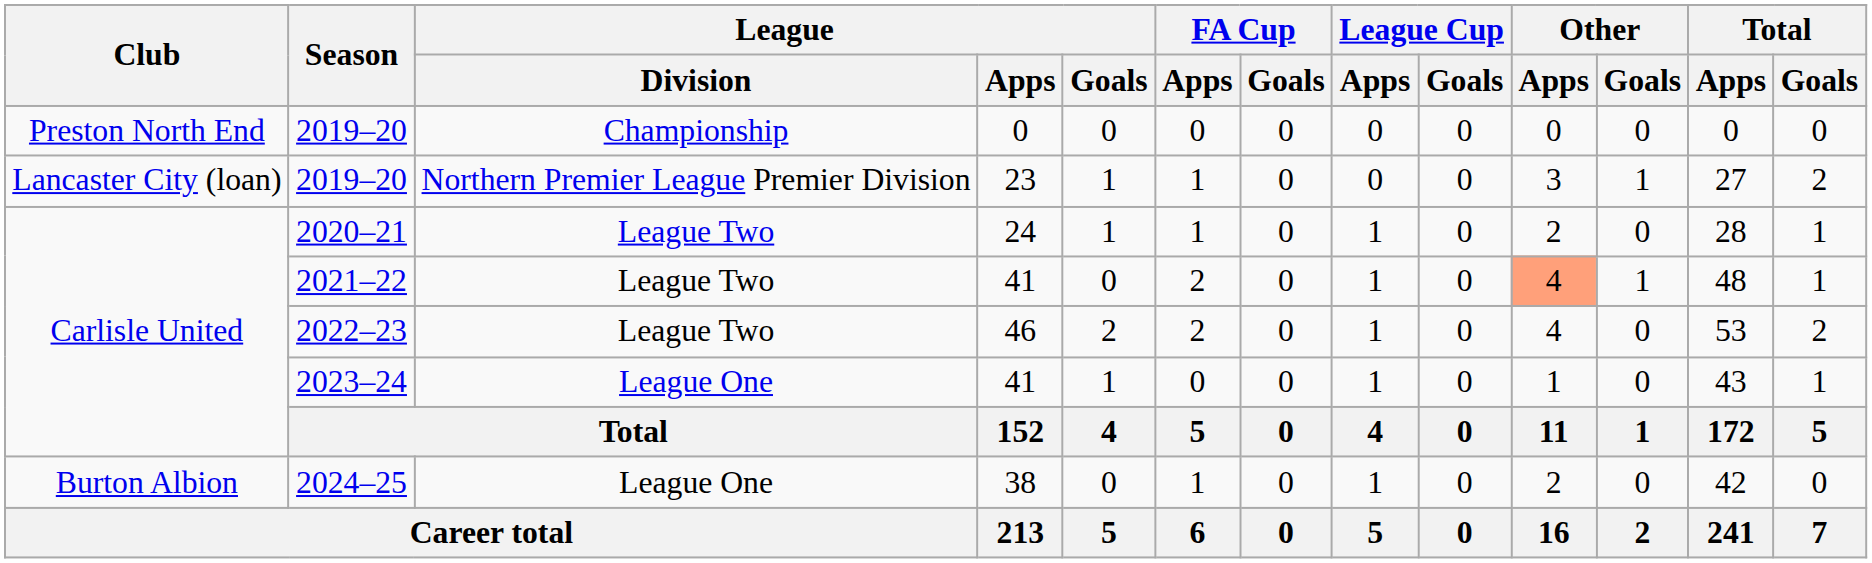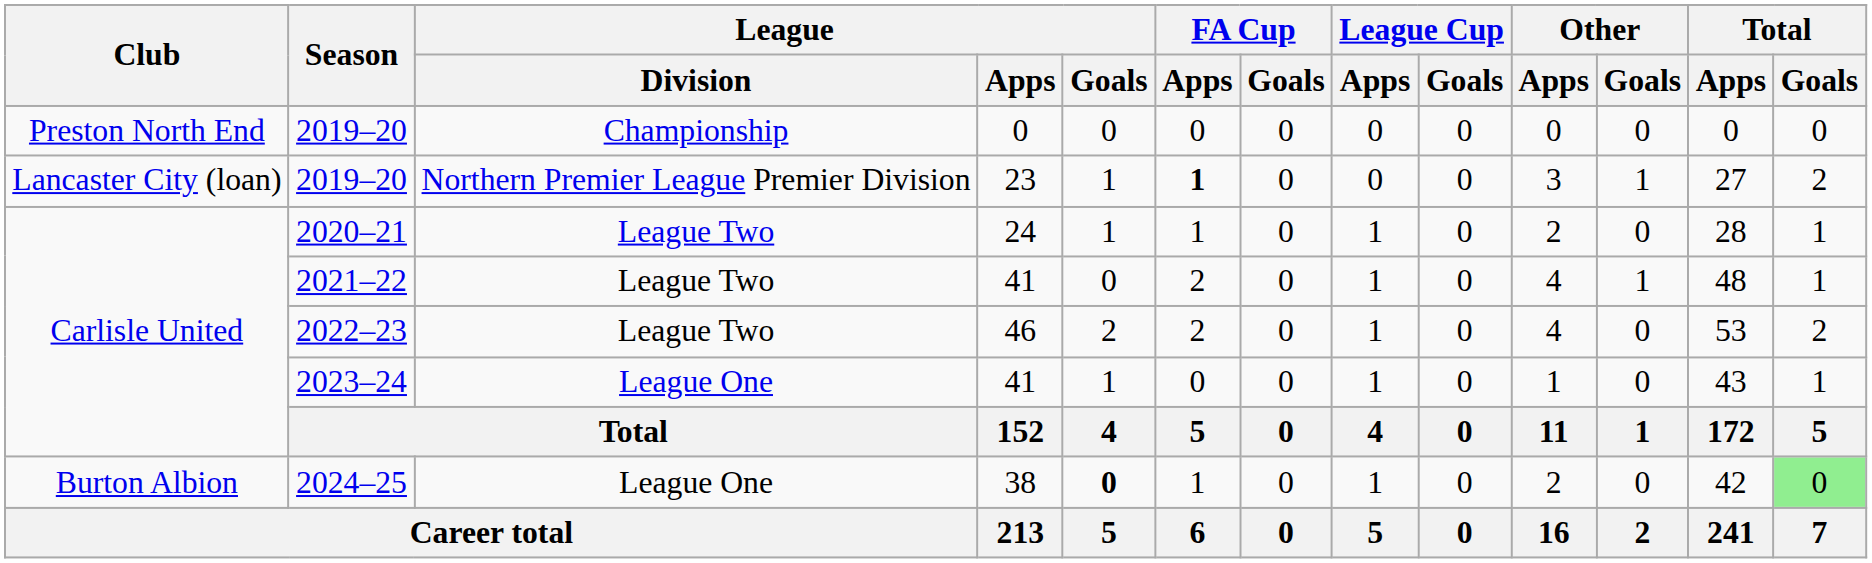(1197, 180) normal -> (1197, 180) bold
(1554, 280) lightsalmon background -> (1554, 280) no background
(1109, 481) normal -> (1109, 481) bold
(1819, 481) no background -> (1819, 481) lightgreen background
